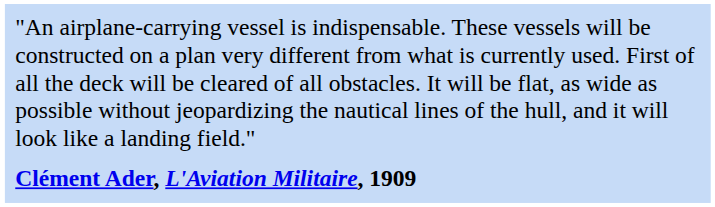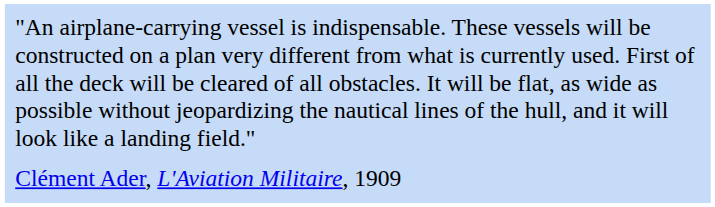(216, 178) bold -> (208, 178) normal
